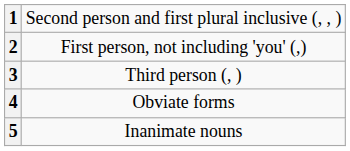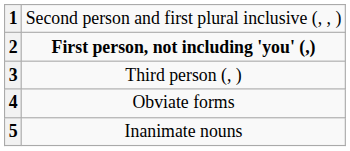(184, 46) normal -> (184, 46) bold
